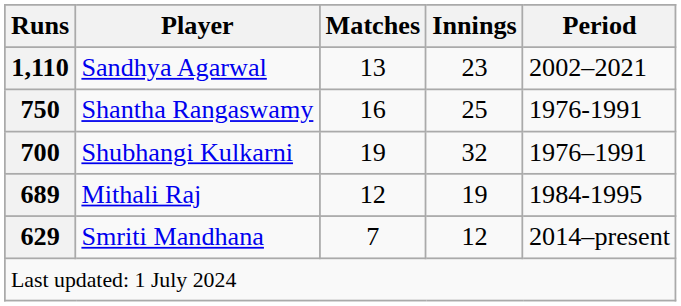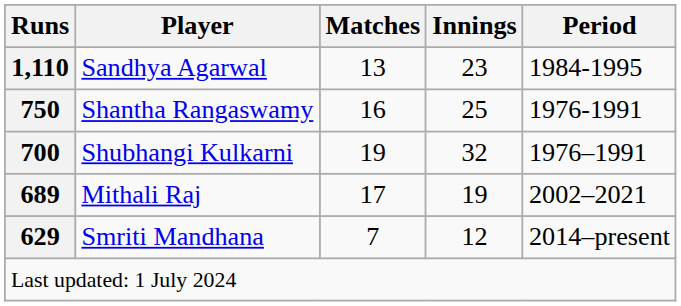(588, 67) 2002–2021 -> (586, 67) 1984-1995
(373, 193) 12 -> (373, 193) 17
(586, 193) 1984-1995 -> (588, 193) 2002–2021
